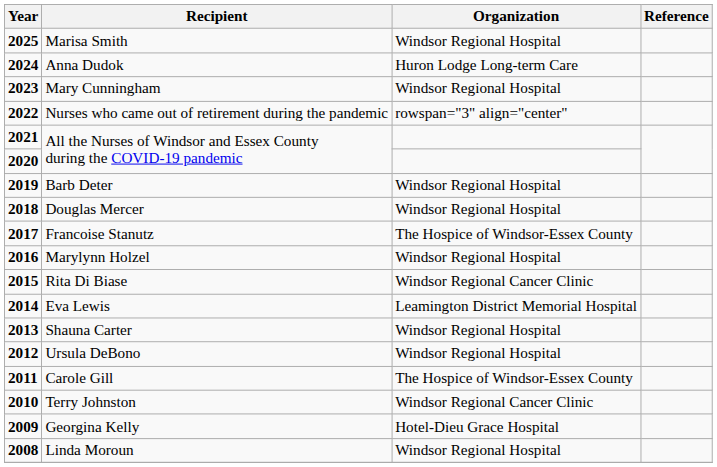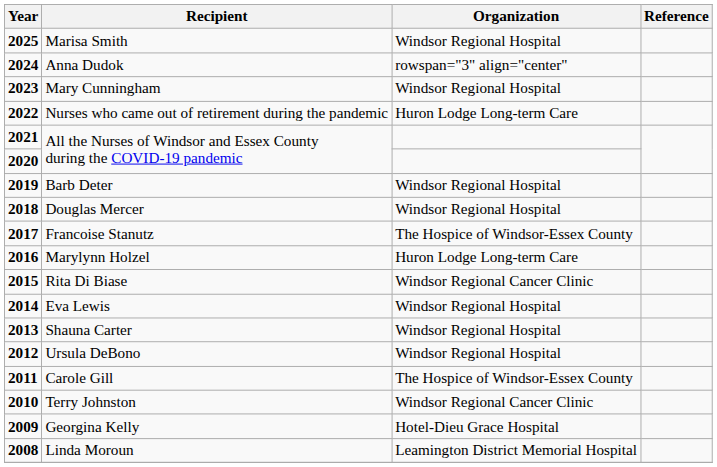(487, 64) Huron Lodge Long-term Care -> (481, 64) rowspan="3" align="center"
(481, 112) rowspan="3" align="center" -> (487, 112) Huron Lodge Long-term Care
(478, 257) Windsor Regional Hospital -> (487, 257) Huron Lodge Long-term Care
(516, 305) Leamington District Memorial Hospital -> (478, 305) Windsor Regional Hospital
(478, 450) Windsor Regional Hospital -> (516, 450) Leamington District Memorial Hospital
